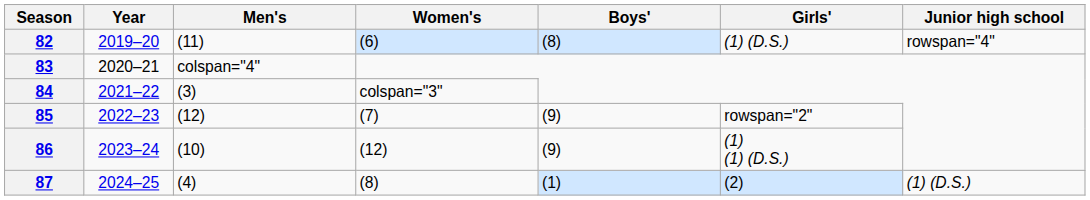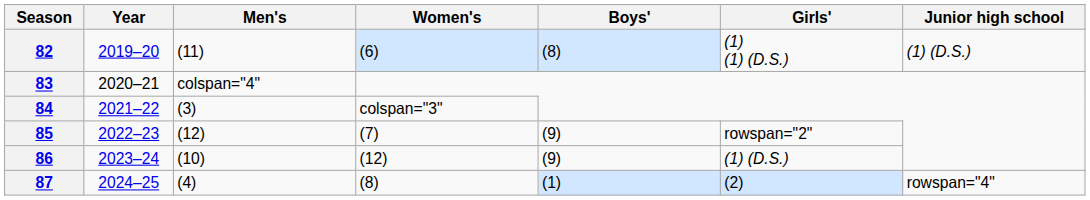(756, 42) (1) (D.S.) -> (756, 51) (1) (1) (D.S.)
(951, 42) rowspan="4" -> (939, 51) (1) (D.S.)
(756, 150) (1) (1) (D.S.) -> (756, 159) (1) (D.S.)
(939, 183) (1) (D.S.) -> (951, 183) rowspan="4"
